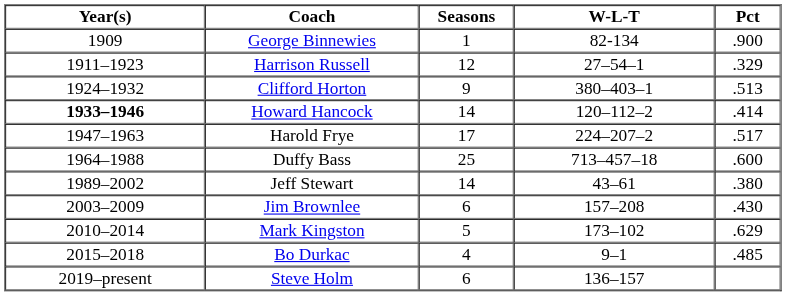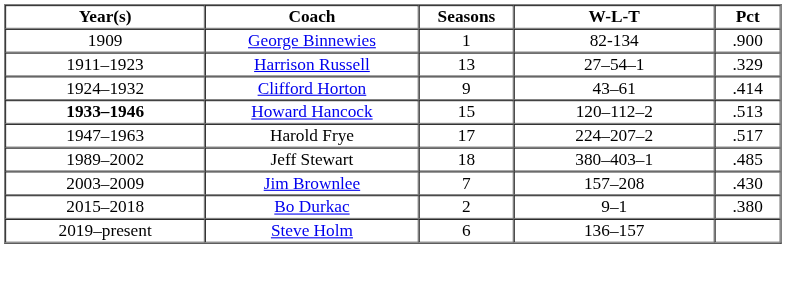(466, 64) 12 -> (466, 64) 13
(614, 88) 380–403–1 -> (614, 88) 43–61
(748, 88) .513 -> (748, 88) .414
(466, 111) 14 -> (466, 111) 15
(748, 111) .414 -> (748, 111) .513
- row: (312, 159)
(466, 183) 14 -> (466, 159) 18
(614, 183) 43–61 -> (614, 159) 380–403–1
(748, 183) .380 -> (748, 159) .485
(466, 207) 6 -> (466, 183) 7
- row: (312, 230)
(466, 254) 4 -> (466, 207) 2
(748, 254) .485 -> (748, 207) .380
